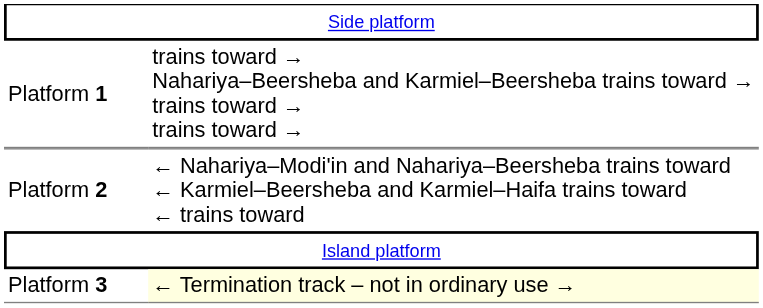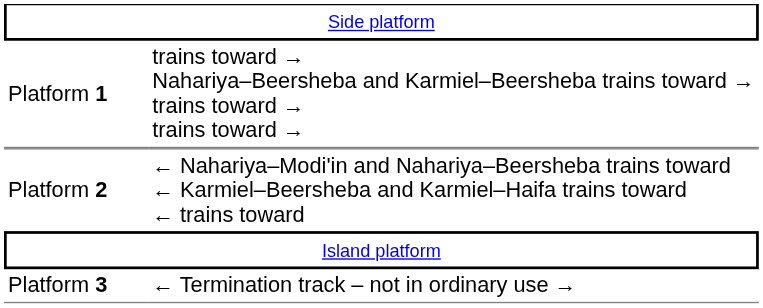(364, 285) lightyellow background -> (364, 285) no background
